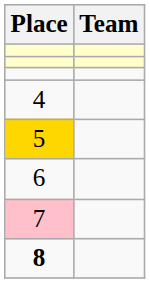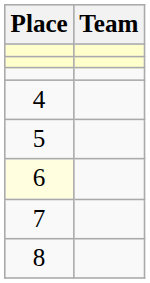(39, 138) gold background -> (39, 138) no background
(39, 178) no background -> (39, 178) lightyellow background
(39, 218) pink background -> (39, 218) no background
(39, 258) bold -> (39, 258) normal
